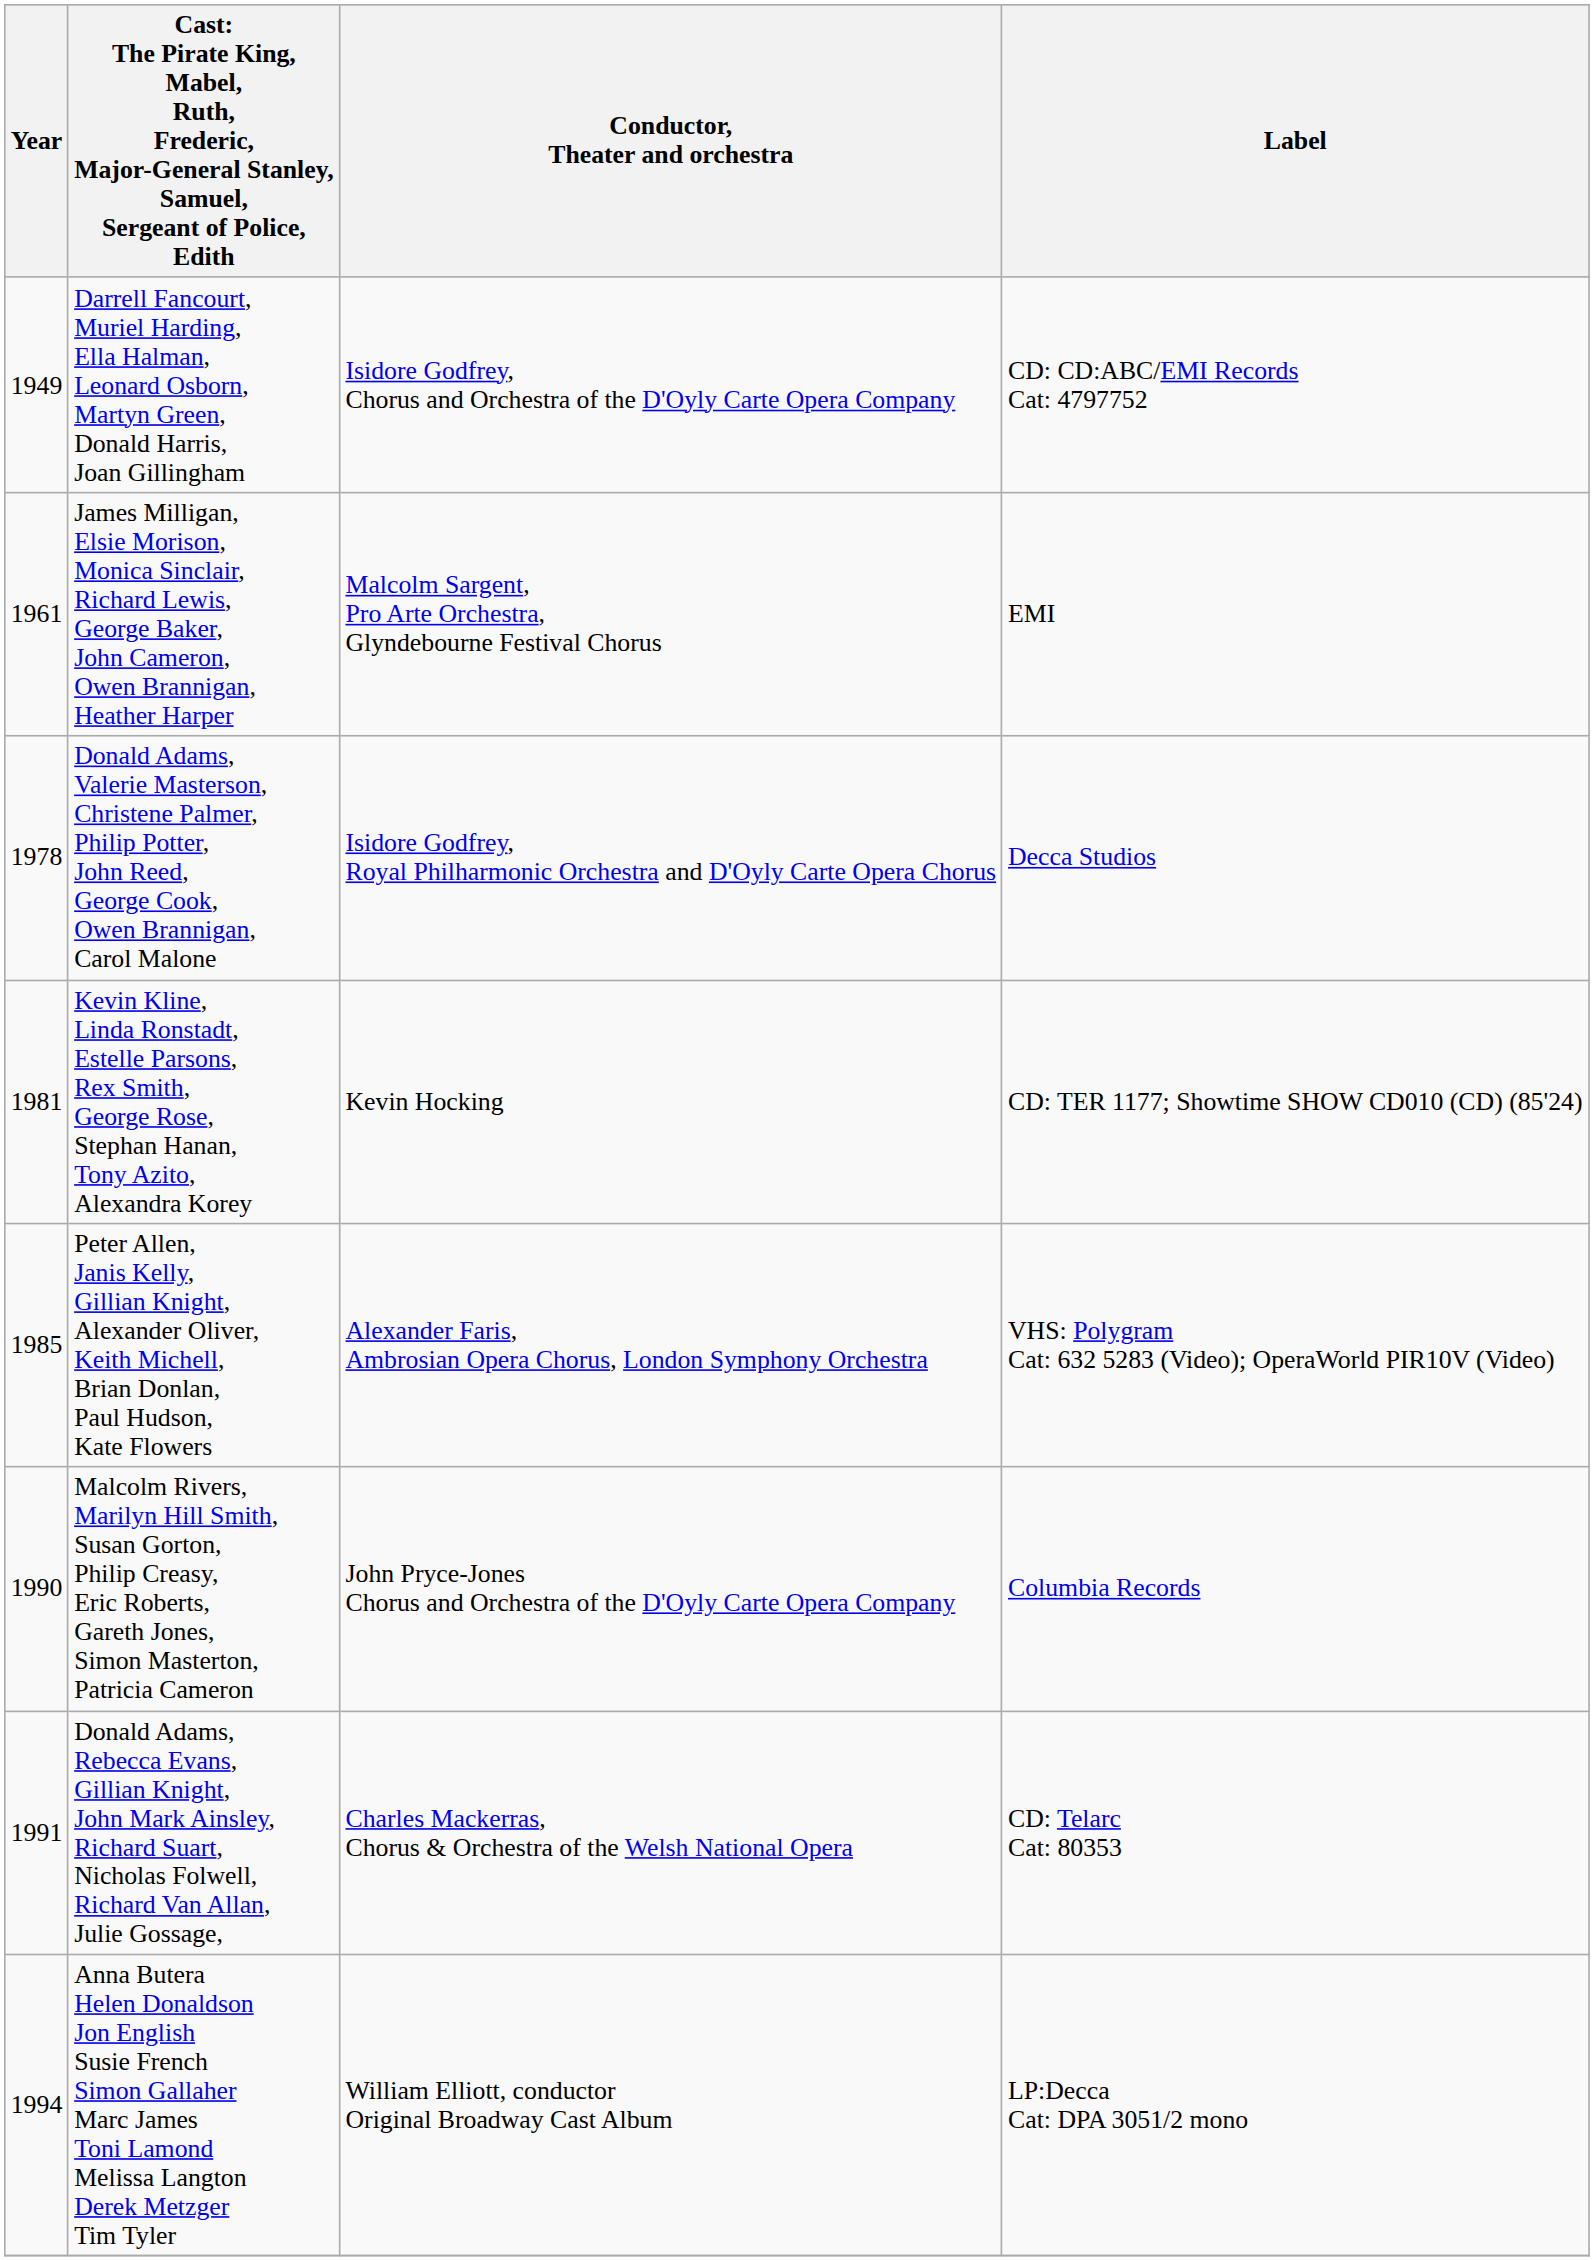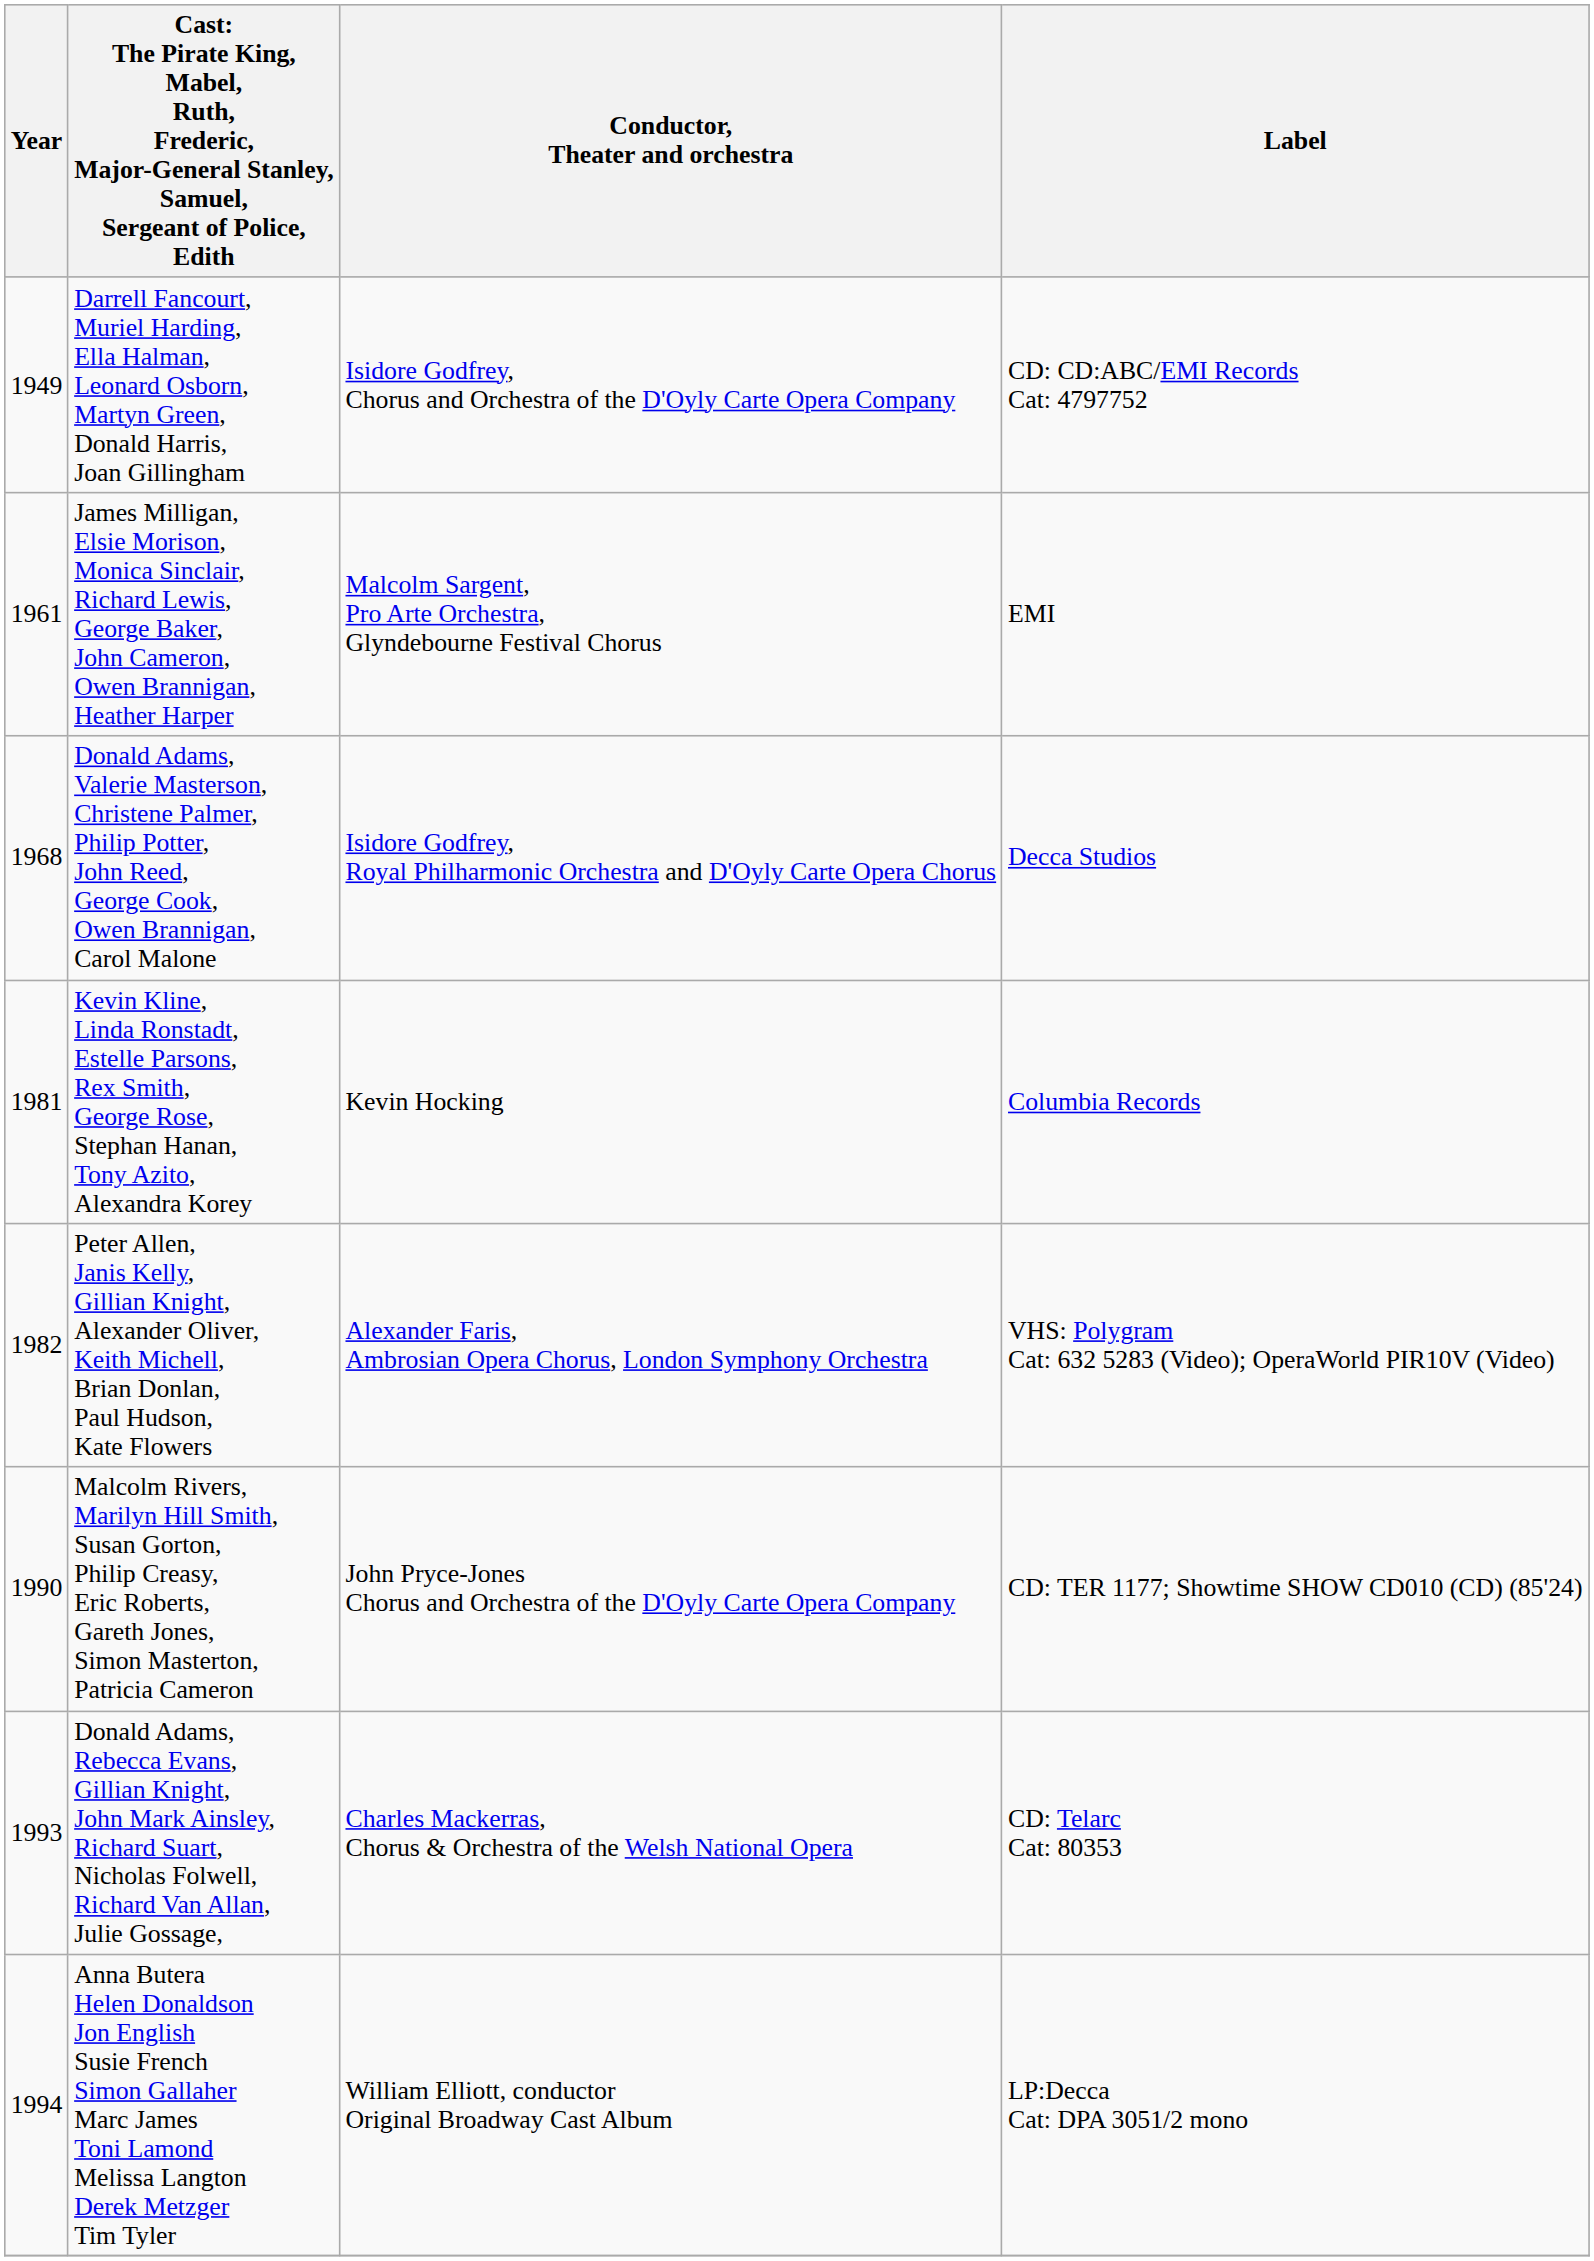(37, 857) 1978 -> (37, 857) 1968
(1295, 1101) CD: TER 1177; Showtime SHOW CD010 (CD) (85'24) -> (1104, 1101) Columbia Records
(37, 1344) 1985 -> (37, 1344) 1982
(1104, 1588) Columbia Records -> (1295, 1588) CD: TER 1177; Showtime SHOW CD010 (CD) (85'24)
(37, 1832) 1991 -> (37, 1832) 1993
